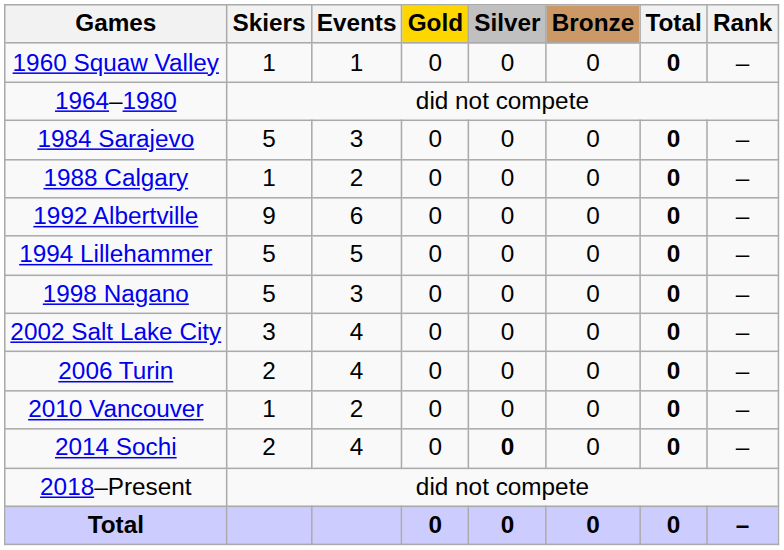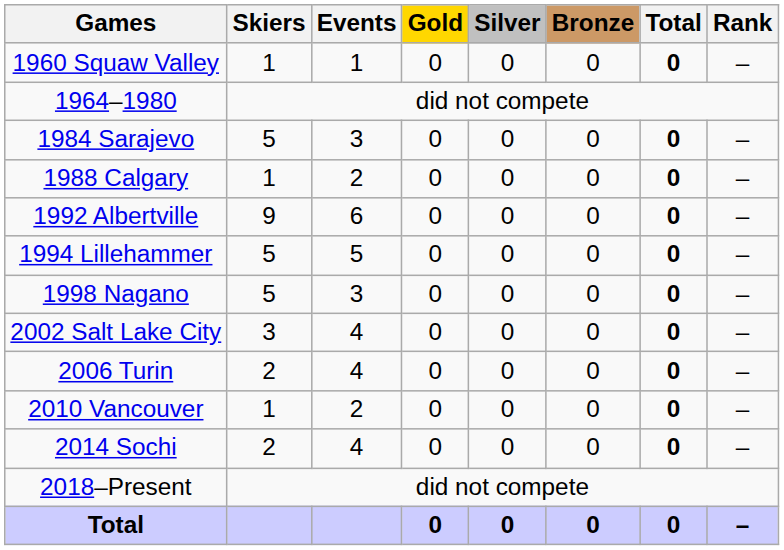(507, 448) bold -> (507, 448) normal
